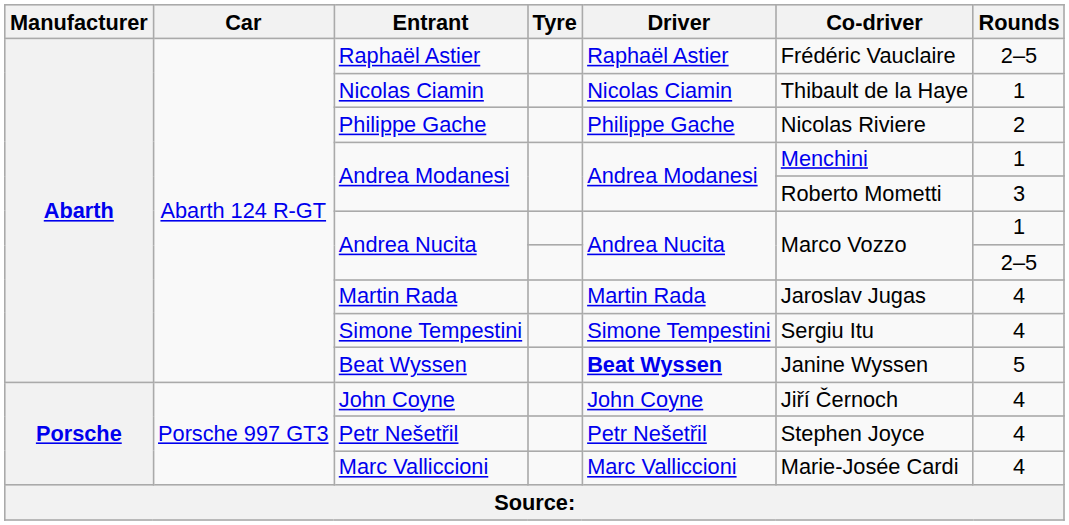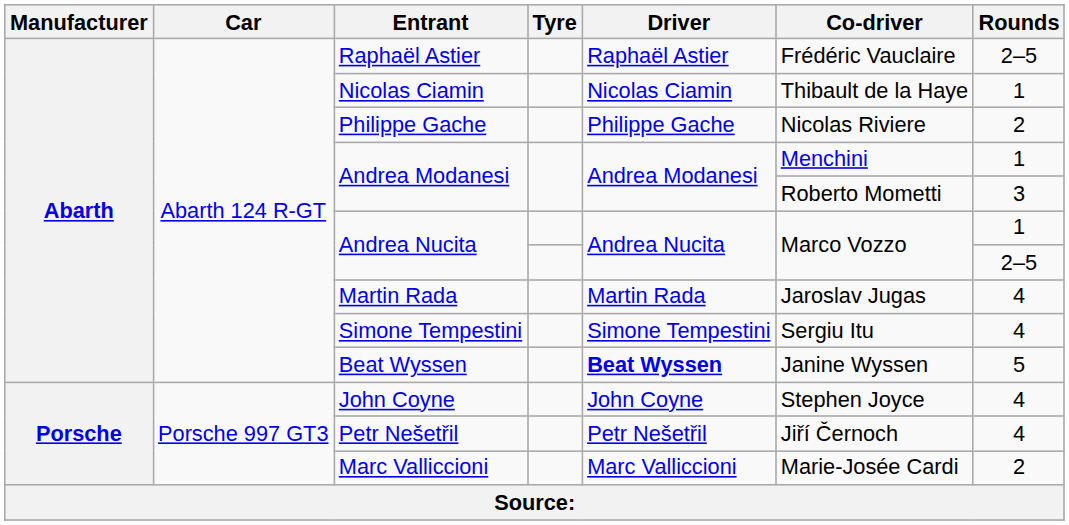(839, 399) Jiří Černoch -> (853, 399) Stephen Joyce
(853, 433) Stephen Joyce -> (839, 433) Jiří Černoch
(1019, 467) 4 -> (1019, 467) 2
